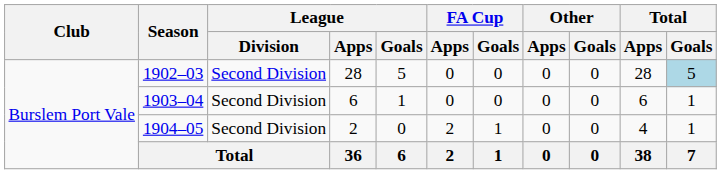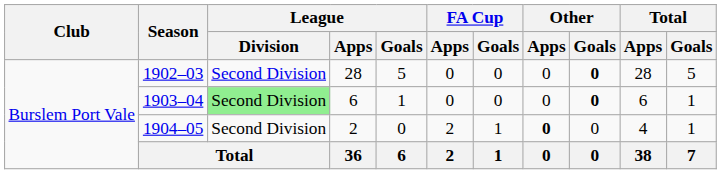(595, 73) normal -> (595, 73) bold
(691, 73) lightblue background -> (691, 73) no background
(269, 100) no background -> (269, 100) lightgreen background
(595, 100) normal -> (595, 100) bold
(546, 127) normal -> (546, 127) bold
